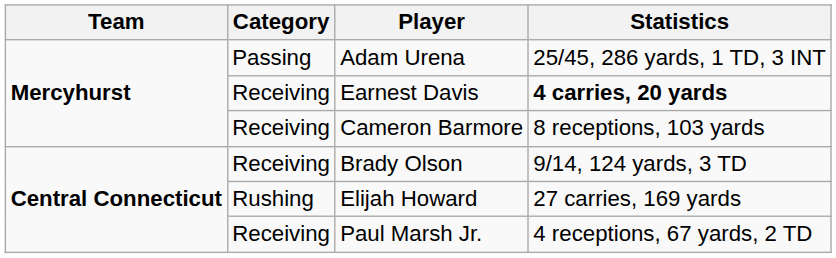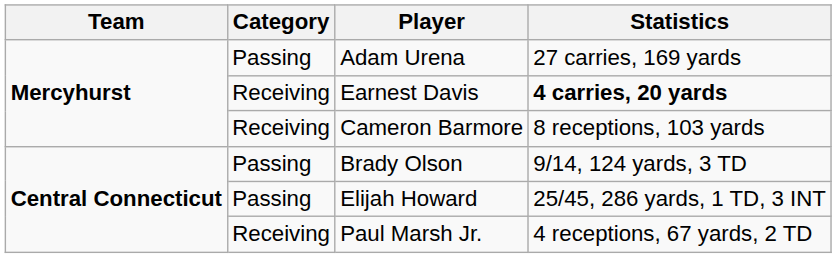(680, 57) 25/45, 286 yards, 1 TD, 3 INT -> (637, 57) 27 carries, 169 yards
(281, 163) Receiving -> (272, 163) Passing
(273, 198) Rushing -> (272, 198) Passing
(637, 198) 27 carries, 169 yards -> (680, 198) 25/45, 286 yards, 1 TD, 3 INT
